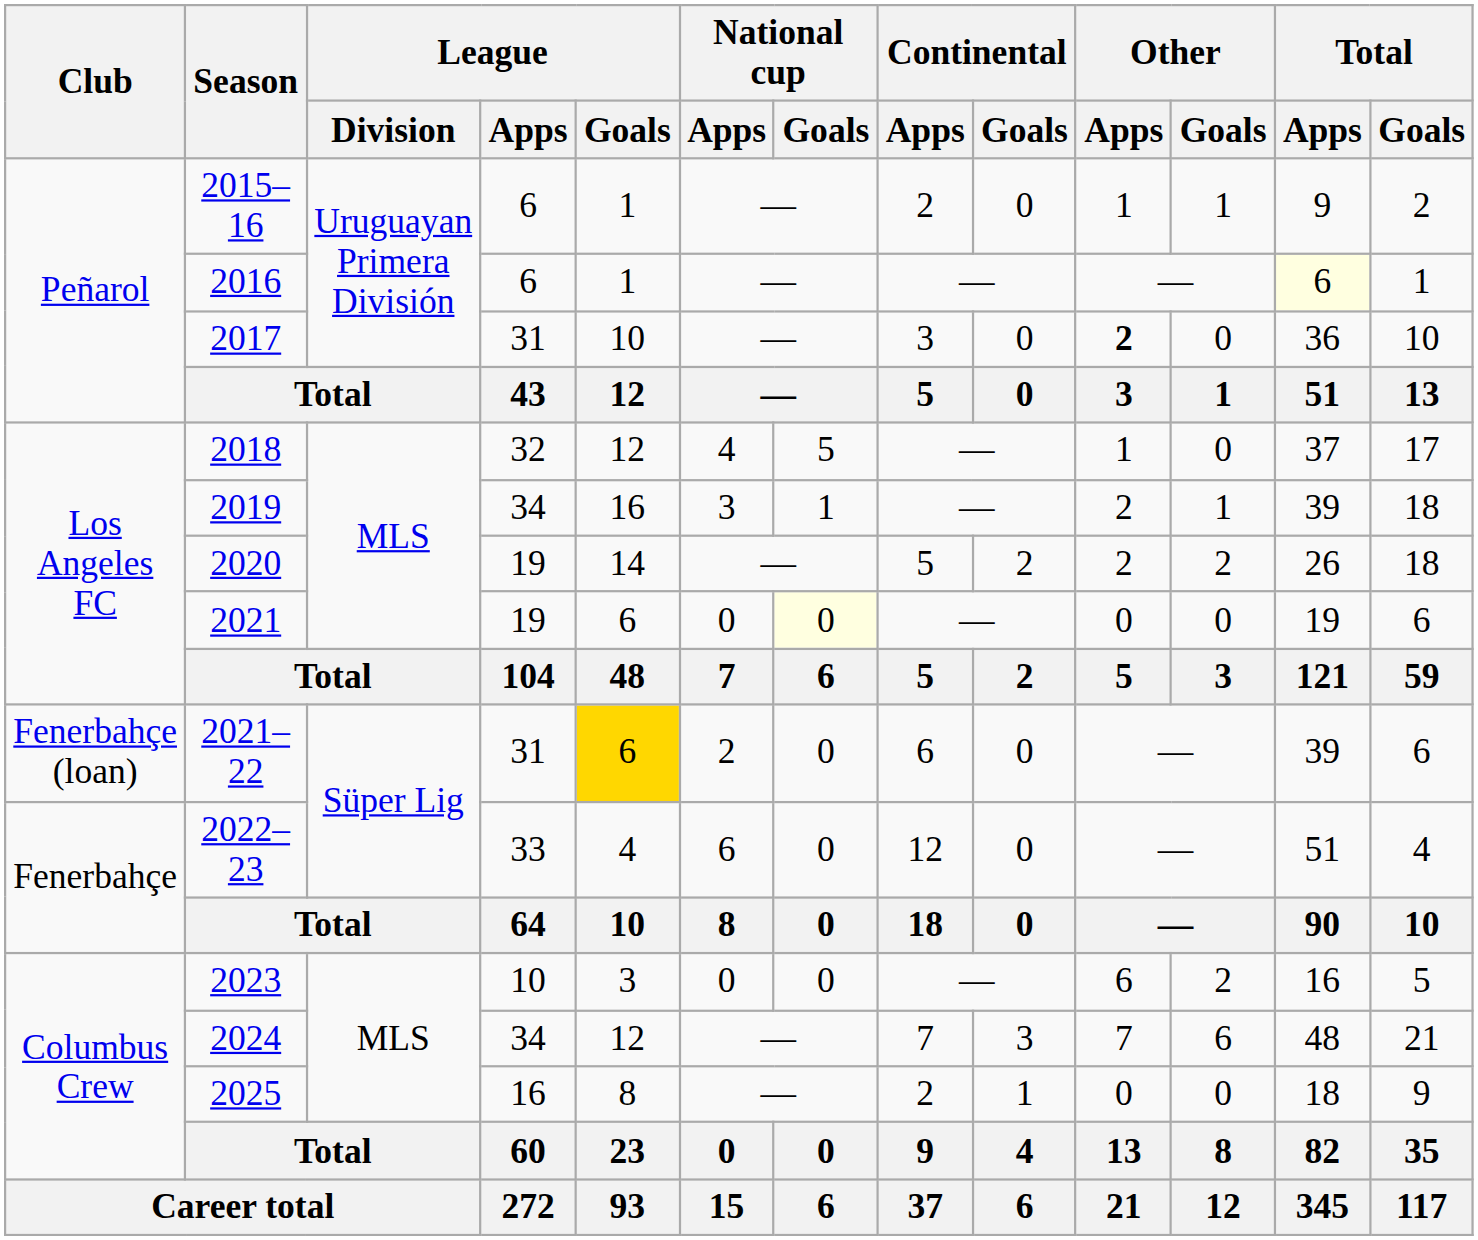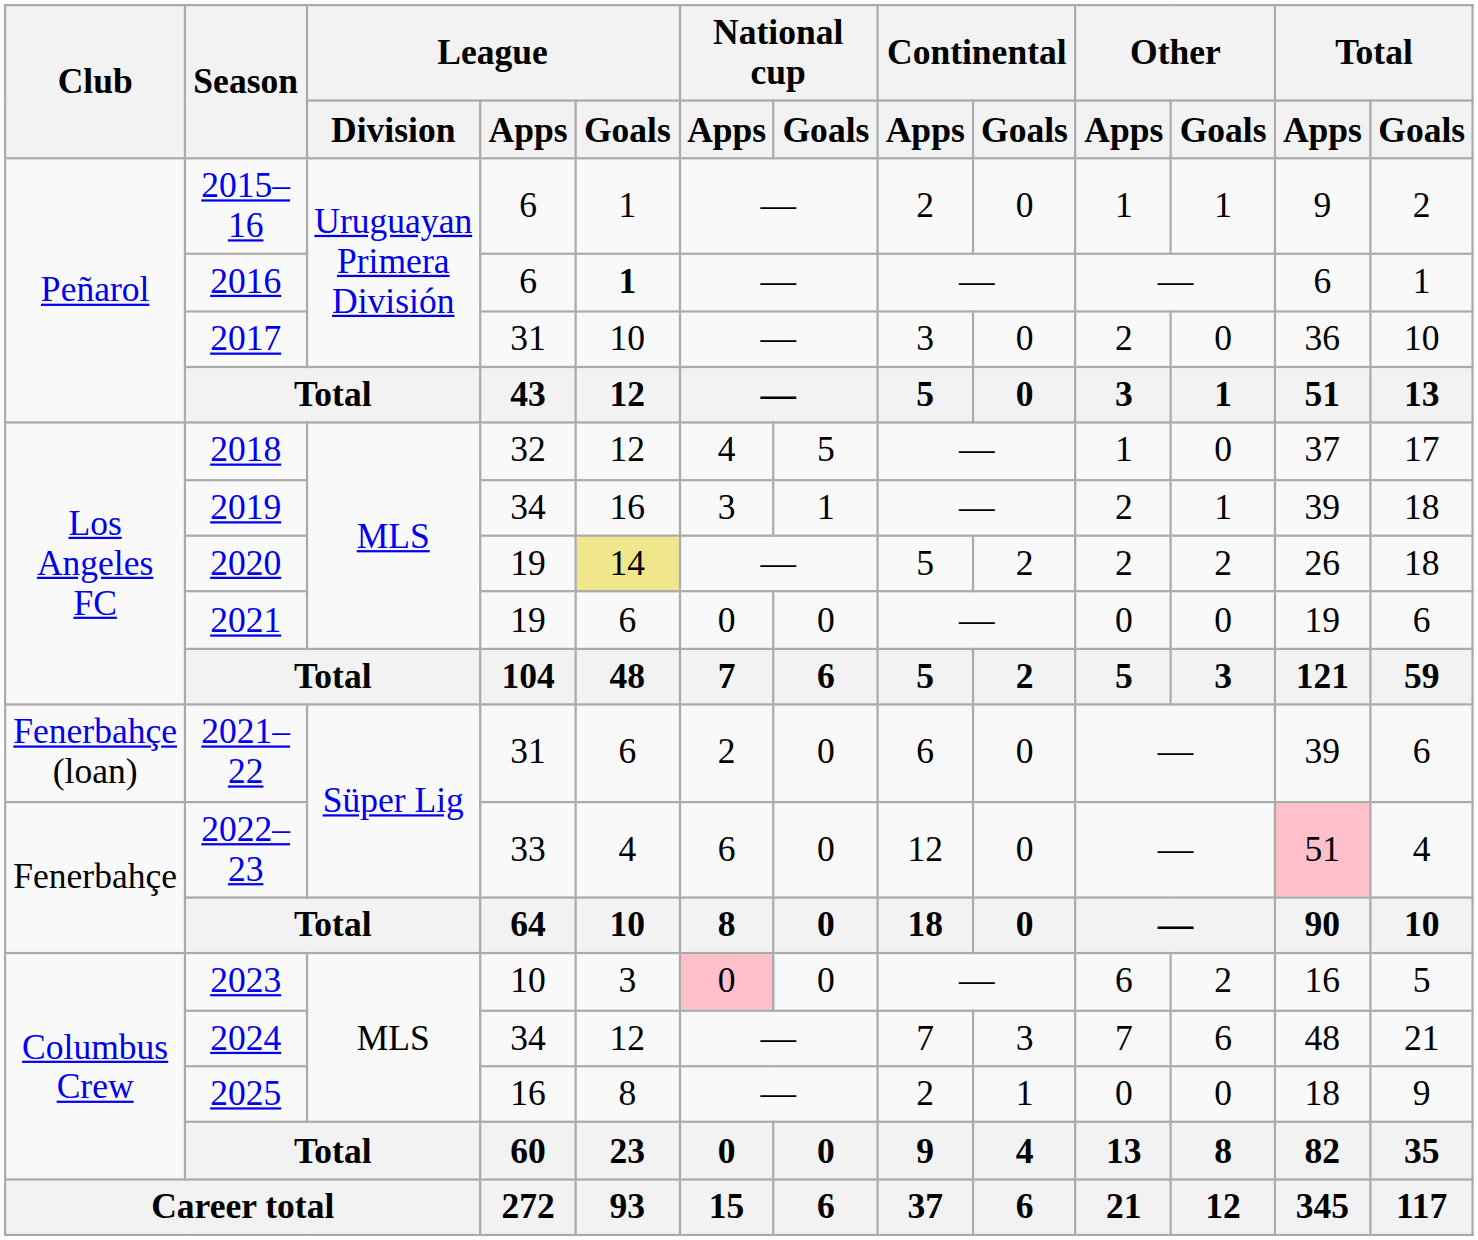(627, 281) normal -> (627, 281) bold
(1322, 281) lightyellow background -> (1322, 281) no background
(1124, 337) bold -> (1124, 337) normal
(627, 563) no background -> (627, 563) khaki background
(826, 619) lightyellow background -> (826, 619) no background
(627, 752) gold background -> (627, 752) no background
(1322, 848) no background -> (1322, 848) pink background
(727, 981) no background -> (727, 981) pink background
